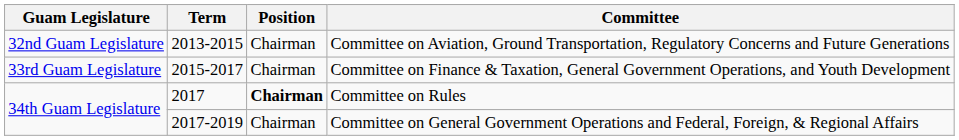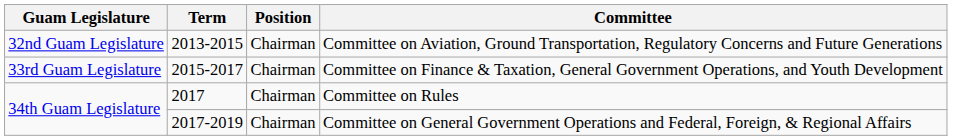(287, 95) bold -> (283, 95) normal
